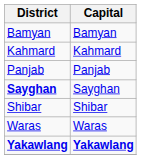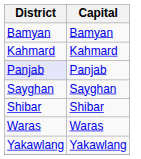(26, 70) no background -> (26, 70) lavender background
(32, 88) bold -> (30, 88) normal
(37, 145) bold -> (36, 145) normal
(103, 145) bold -> (98, 145) normal
